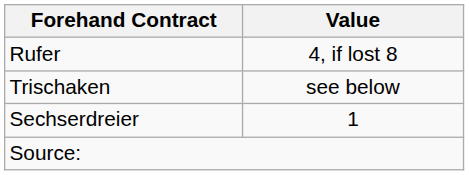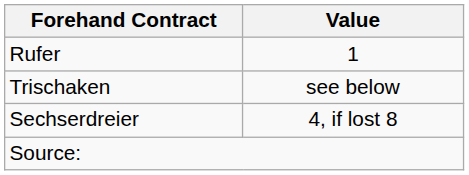(353, 53) 4, if lost 8 -> (353, 53) 1
(353, 119) 1 -> (353, 119) 4, if lost 8
